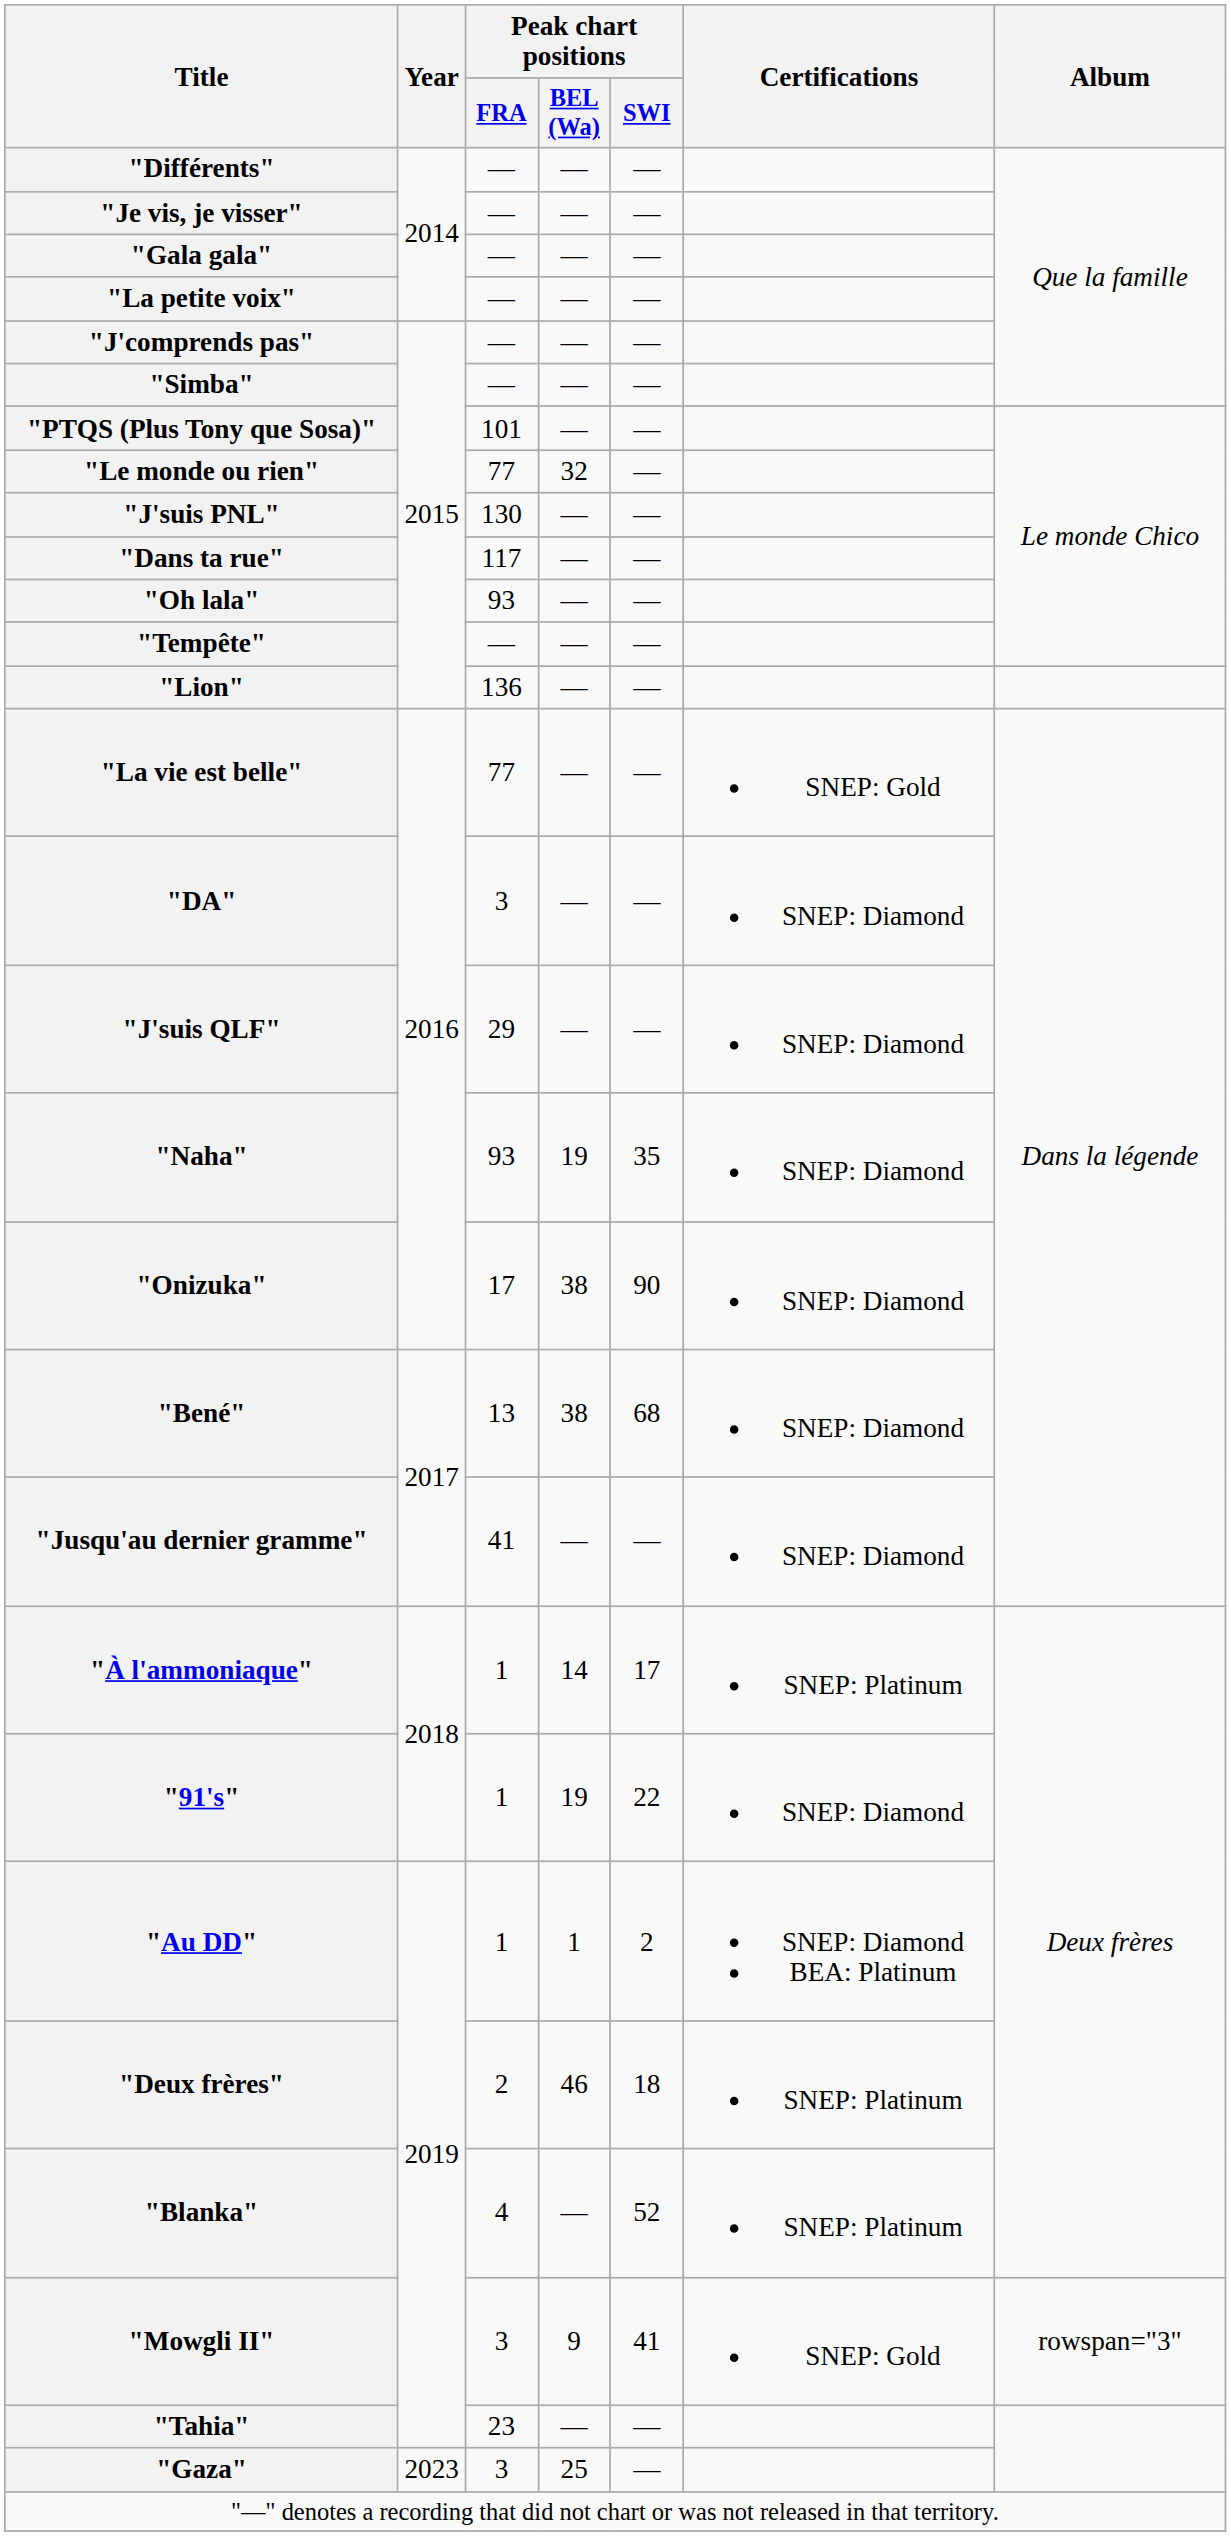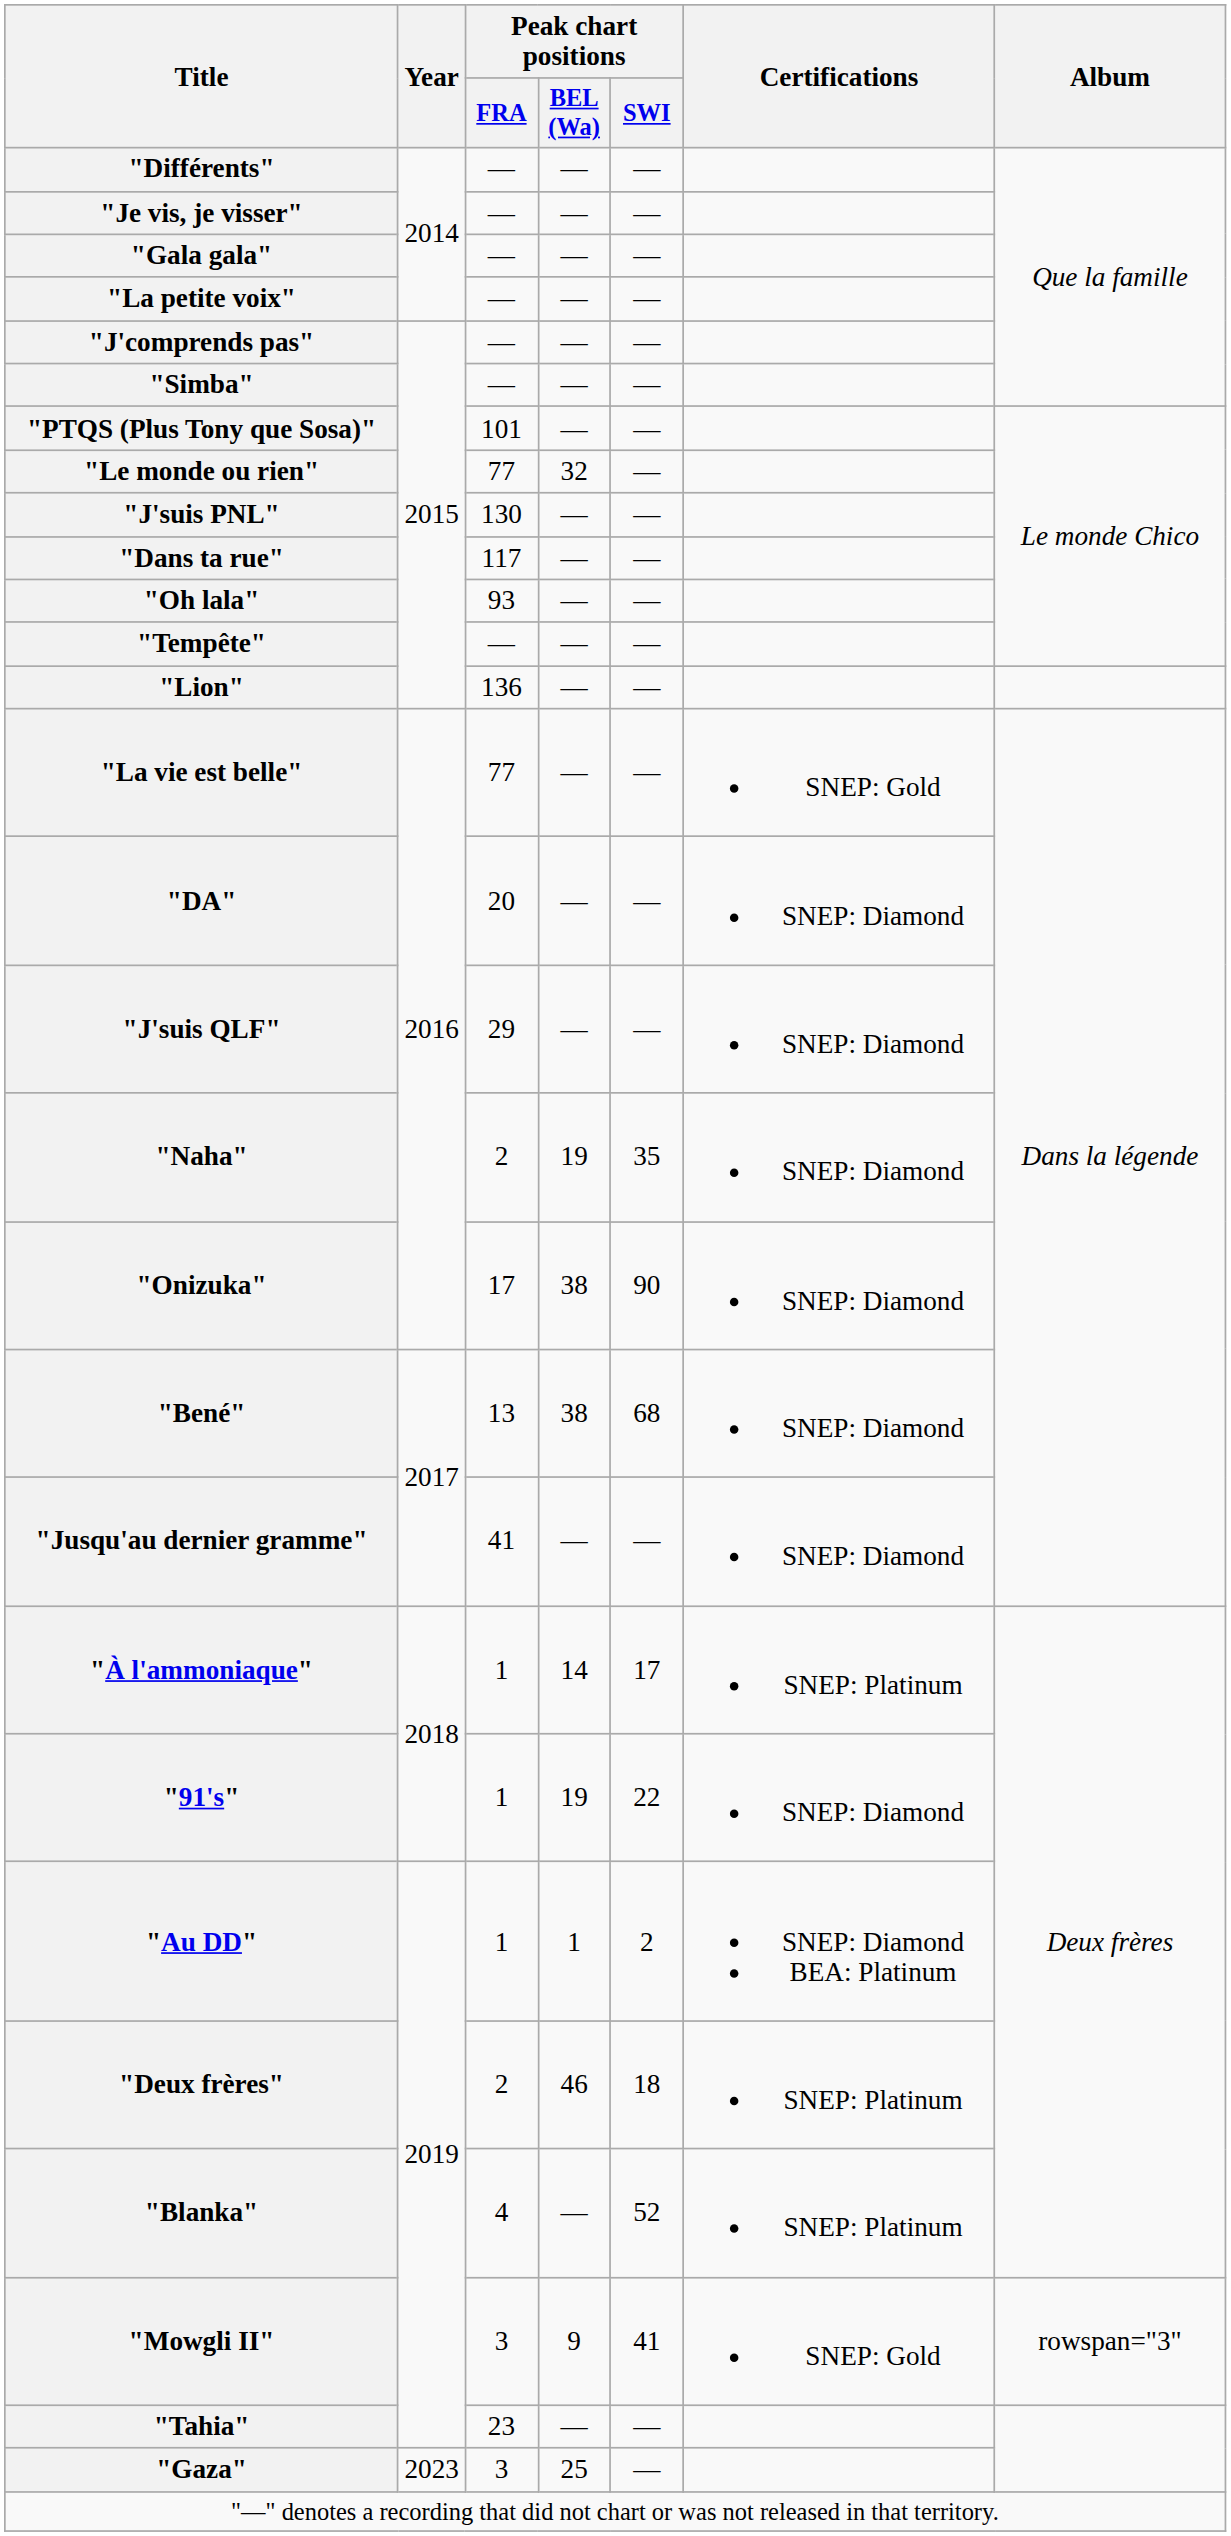(501, 900) 3 -> (501, 900) 20
(501, 1156) 93 -> (501, 1156) 2
